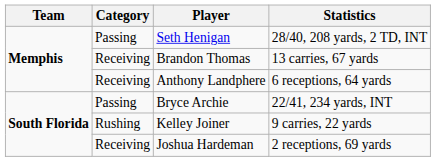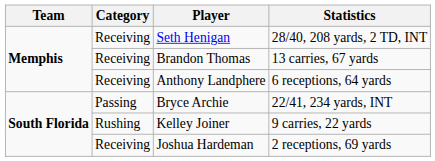(116, 37) Passing -> (123, 37) Receiving
